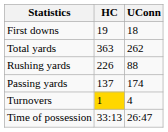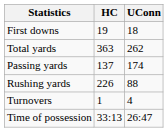rows swapped: (39, 65) <-> (37, 83)
(100, 100) gold background -> (100, 100) no background
